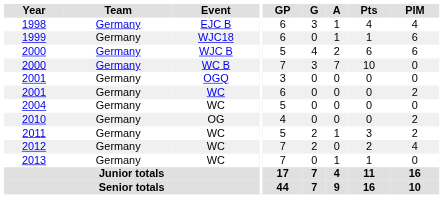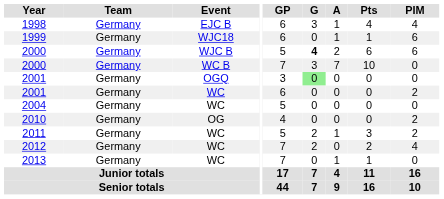(314, 51) normal -> (314, 51) bold
(314, 78) no background -> (314, 78) lightgreen background
